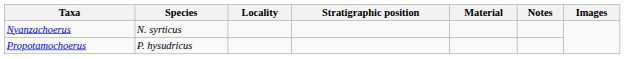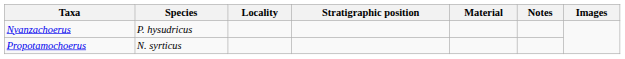(159, 29) N. syrticus -> (165, 29) P. hysudricus
(165, 45) P. hysudricus -> (159, 45) N. syrticus
